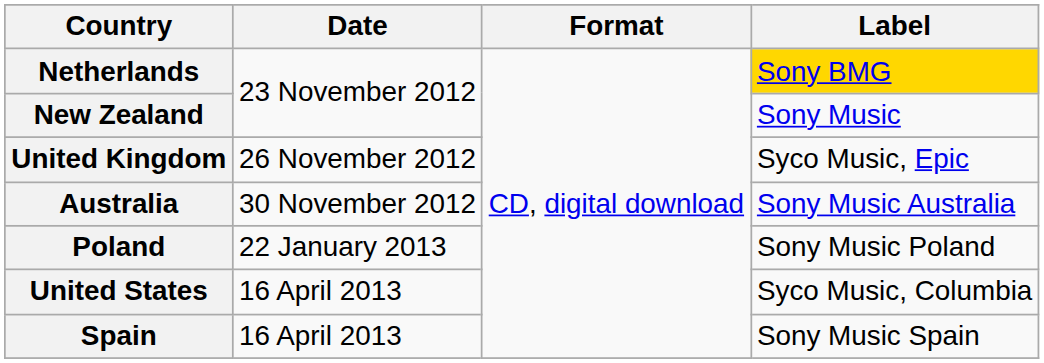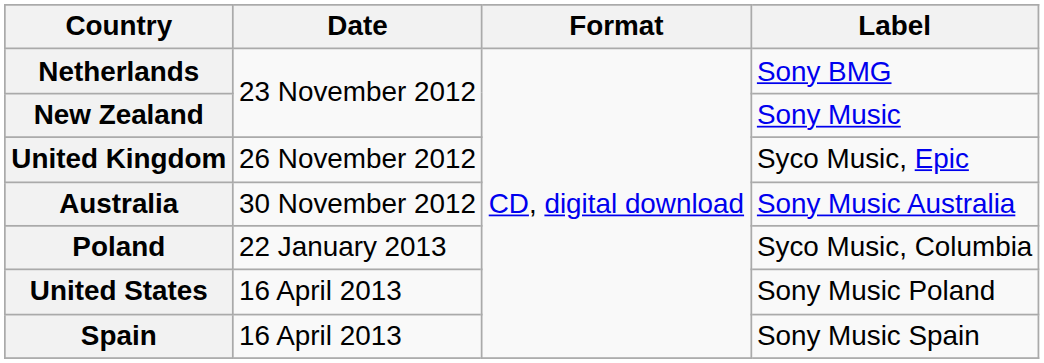(824, 70) gold background -> (824, 70) no background
(876, 247) Sony Music Poland -> (895, 247) Syco Music, Columbia
(895, 291) Syco Music, Columbia -> (876, 291) Sony Music Poland
